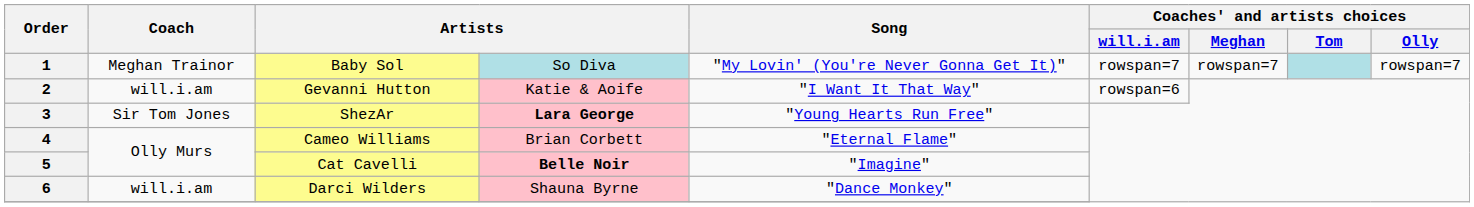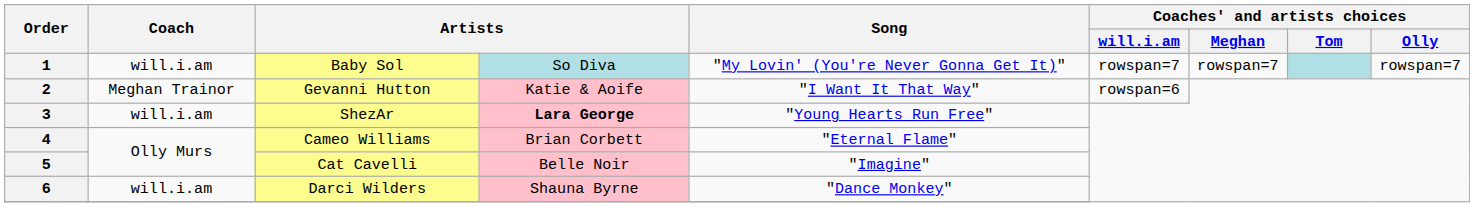(171, 66) Meghan Trainor -> (171, 66) will.i.am
(171, 91) will.i.am -> (171, 91) Meghan Trainor
(171, 115) Sir Tom Jones -> (171, 115) will.i.am
(584, 164) bold -> (584, 164) normal
